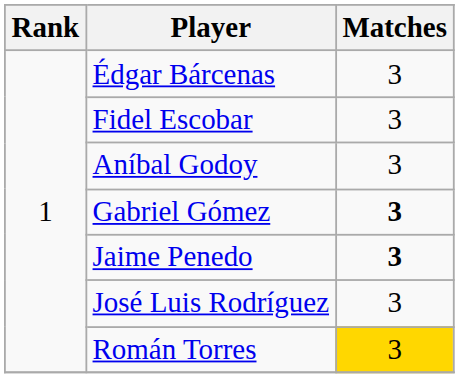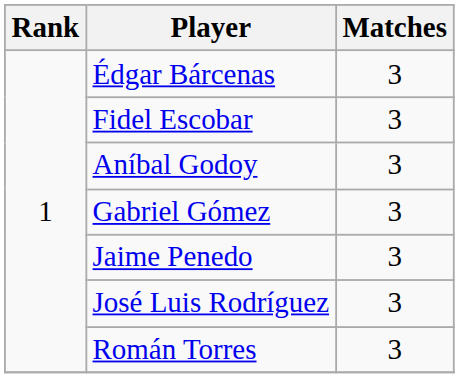(395, 211) bold -> (395, 211) normal
(395, 257) bold -> (395, 257) normal
(395, 348) gold background -> (395, 348) no background
